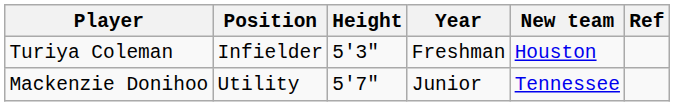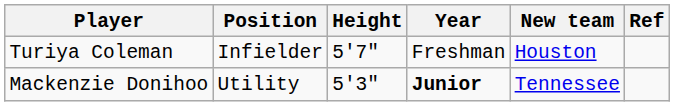(356, 52) 5'3" -> (356, 52) 5'7"
(356, 84) 5'7" -> (356, 84) 5'3"
(447, 84) normal -> (447, 84) bold
